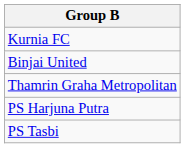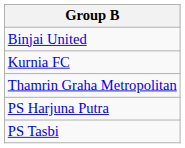(39, 39) Kurnia FC -> (47, 39) Binjai United
(47, 62) Binjai United -> (39, 62) Kurnia FC
